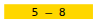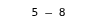(49, 12) gold background -> (49, 12) no background
